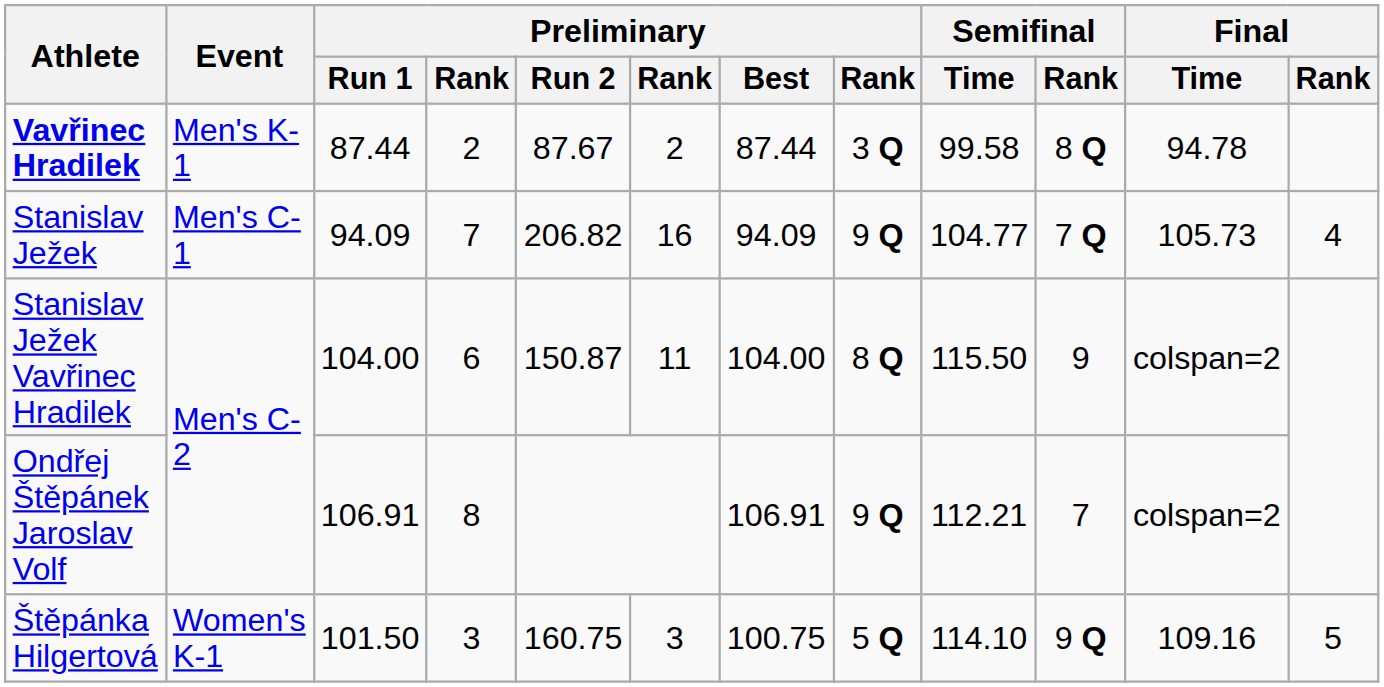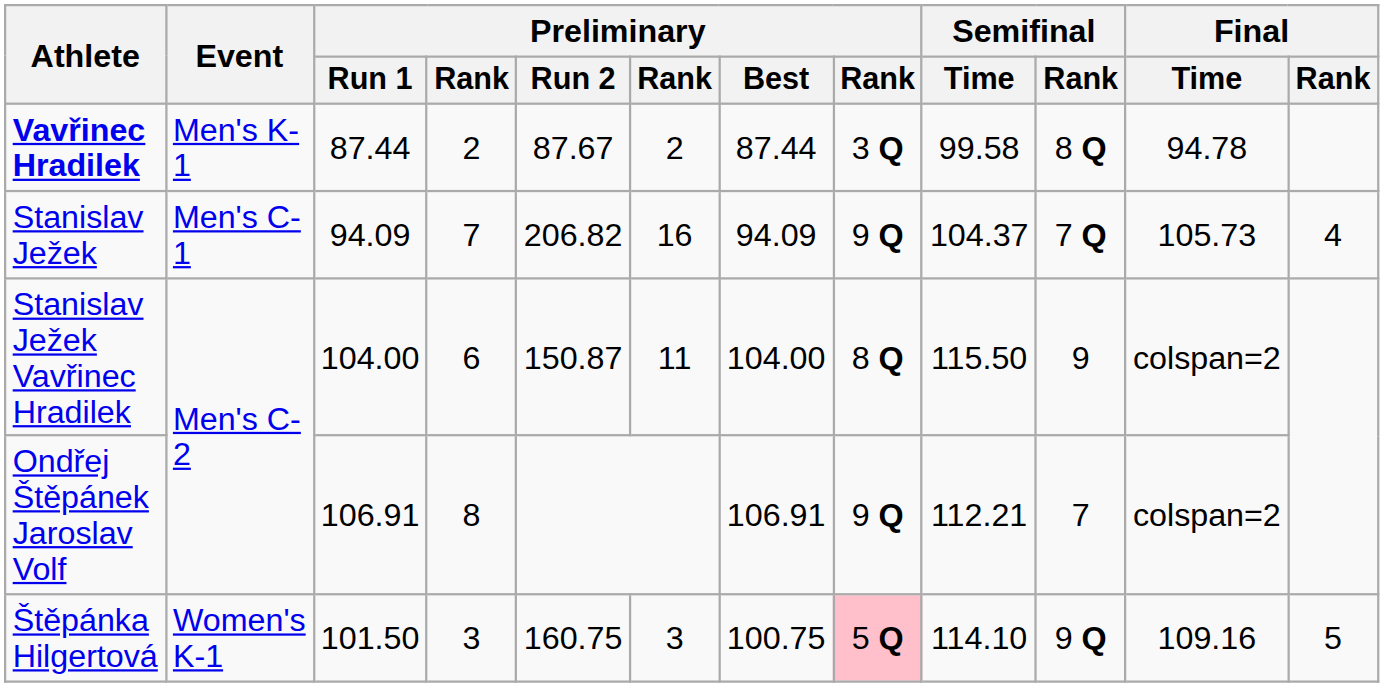(979, 235) 104.77 -> (979, 235) 104.37
(878, 639) no background -> (878, 639) pink background
